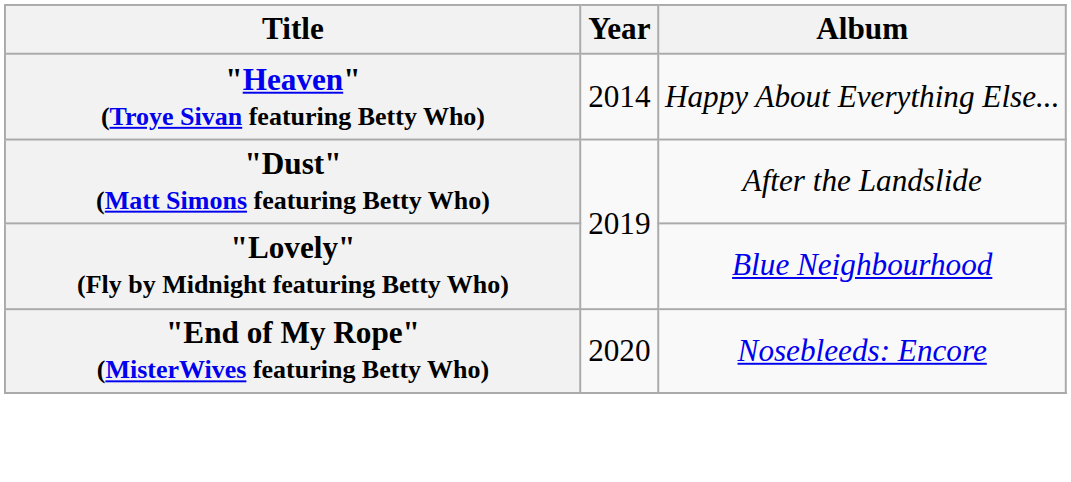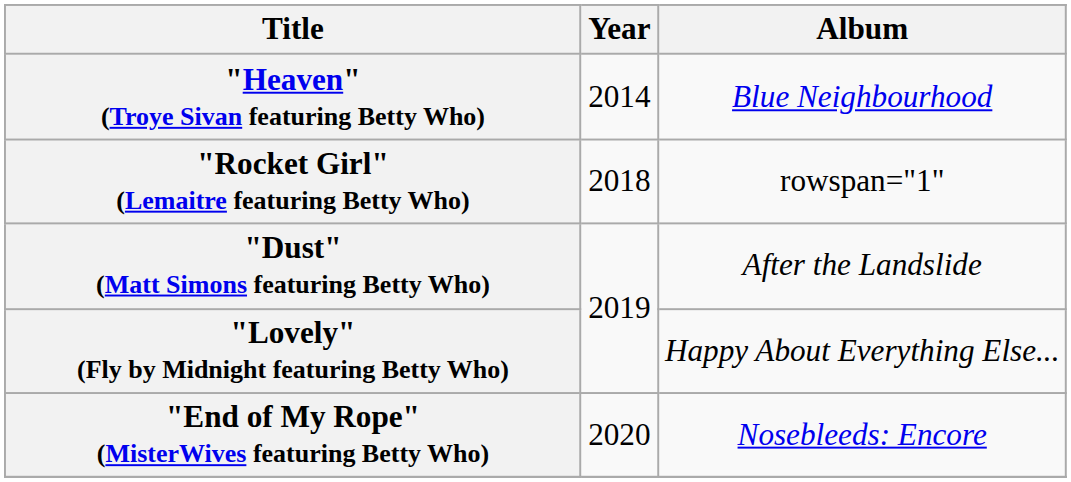(862, 96) Happy About Everything Else... -> (862, 96) Blue Neighbourhood
+ row: (293, 180)
(862, 265) Blue Neighbourhood -> (862, 350) Happy About Everything Else...
